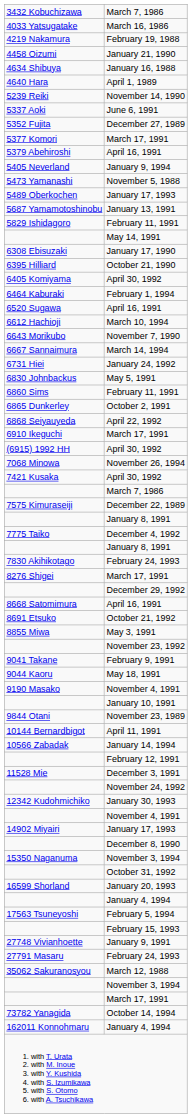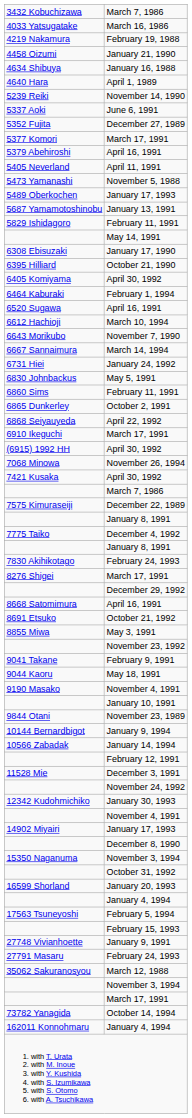(138, 167) January 9, 1994 -> (134, 167) April 11, 1991
(134, 731) April 11, 1991 -> (138, 731) January 9, 1994
